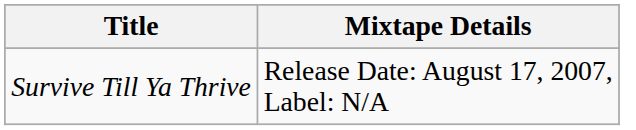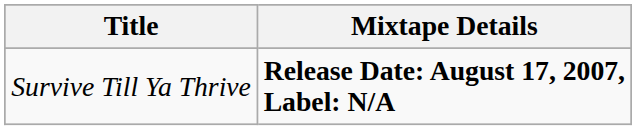(438, 85) normal -> (444, 85) bold
